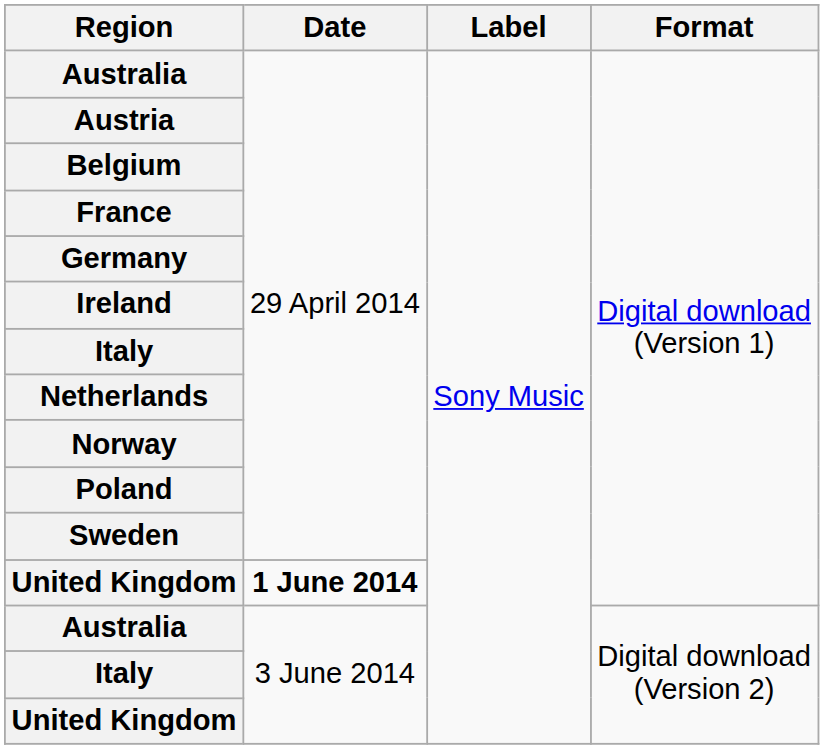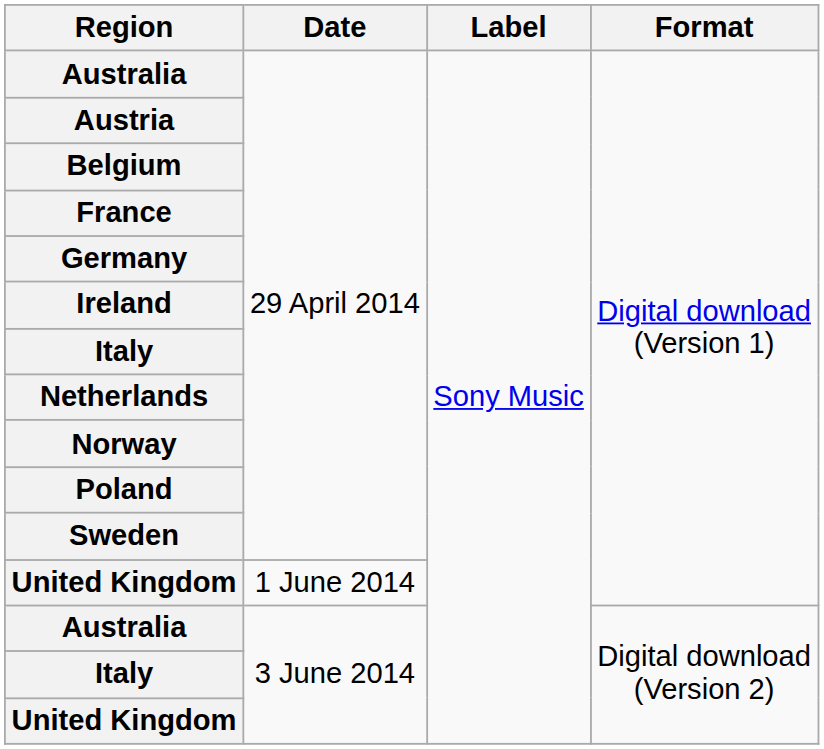(335, 581) bold -> (335, 581) normal
